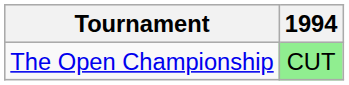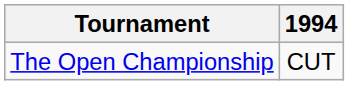(311, 61) lightgreen background -> (311, 61) no background
